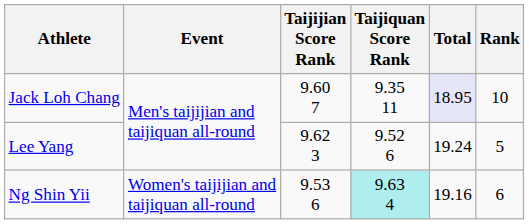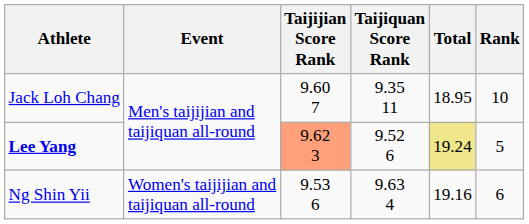(452, 97) lavender background -> (452, 97) no background
(41, 146) normal -> (42, 146) bold
(315, 146) no background -> (315, 146) lightsalmon background
(452, 146) no background -> (452, 146) khaki background
(390, 194) paleturquoise background -> (390, 194) no background
